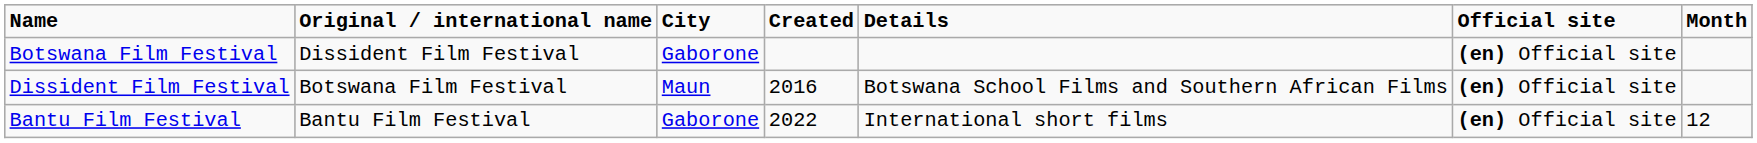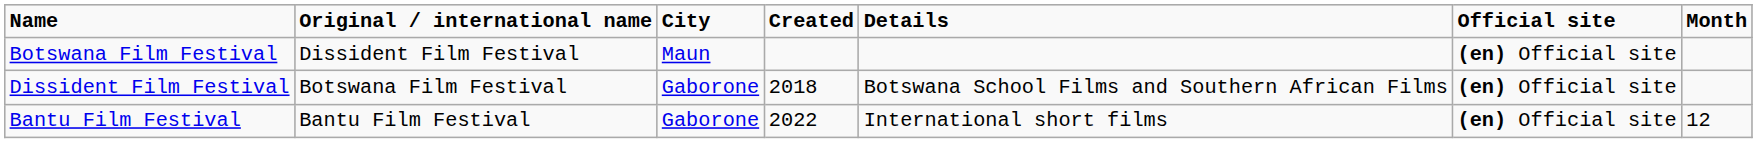(710, 54) Gaborone -> (686, 54) Maun
(686, 87) Maun -> (710, 87) Gaborone
(793, 87) 2016 -> (793, 87) 2018
